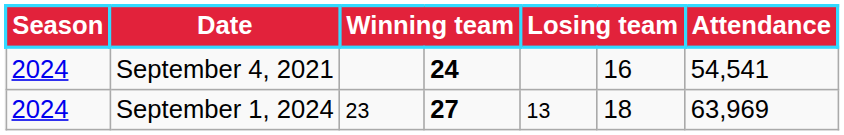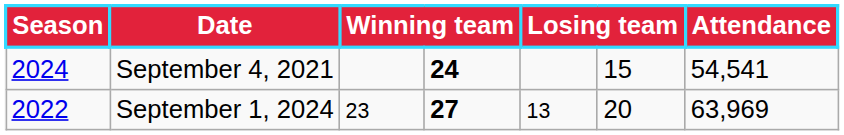(618, 68) 16 -> (618, 68) 15
(40, 109) 2024 -> (40, 109) 2022
(618, 109) 18 -> (618, 109) 20
